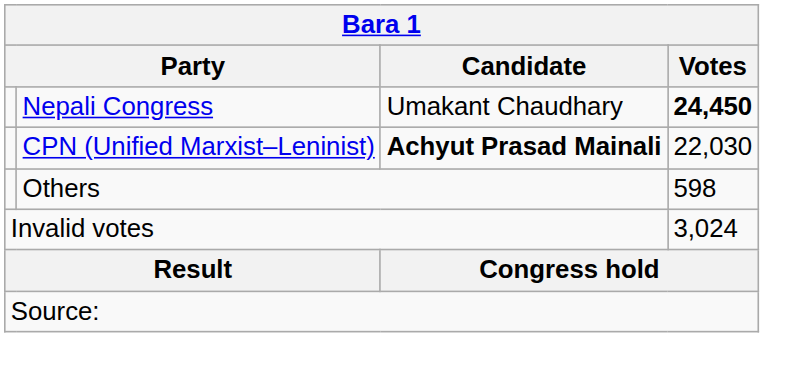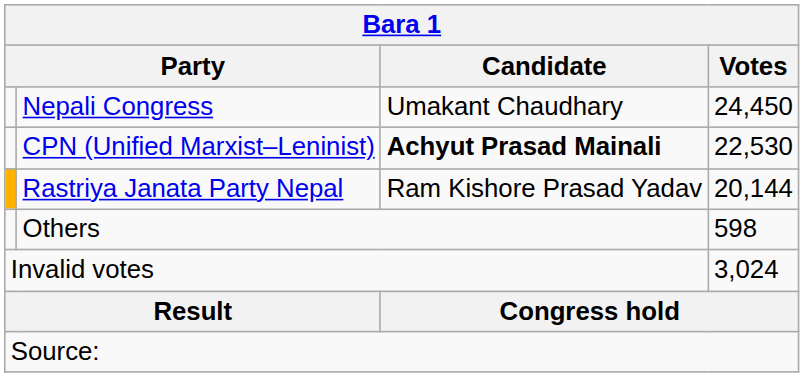(713, 106) bold -> (753, 106) normal
(713, 147) 22,030 -> (753, 147) 22,530
+ row: (183, 188)
